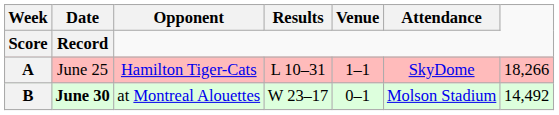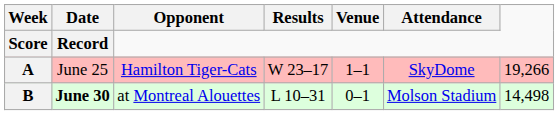(298, 69) L 10–31 -> (298, 69) W 23–17
(527, 69) 18,266 -> (527, 69) 19,266
(298, 95) W 23–17 -> (298, 95) L 10–31
(527, 95) 14,492 -> (527, 95) 14,498
